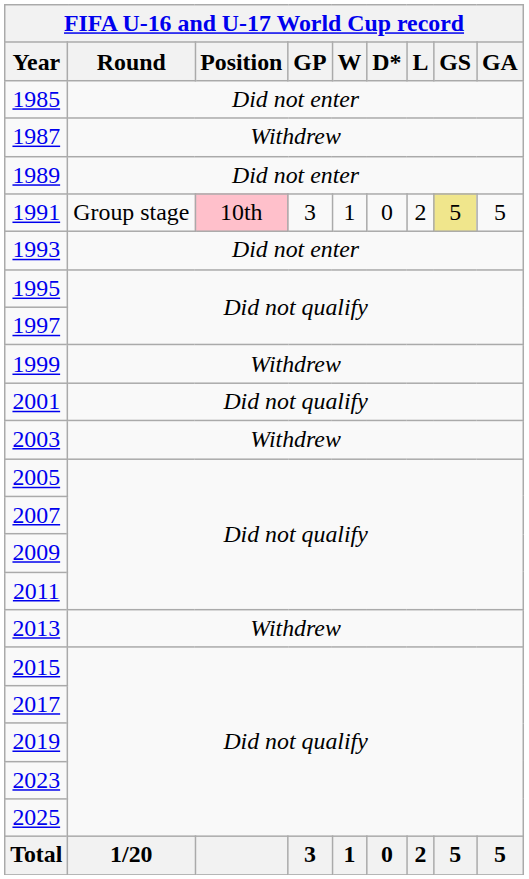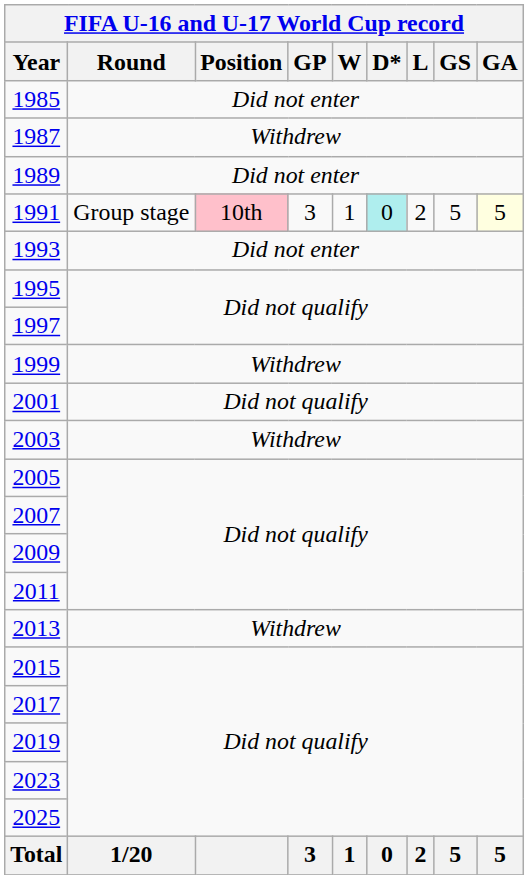(387, 212) no background -> (387, 212) paleturquoise background
(455, 212) khaki background -> (455, 212) no background
(500, 212) no background -> (500, 212) lightyellow background
